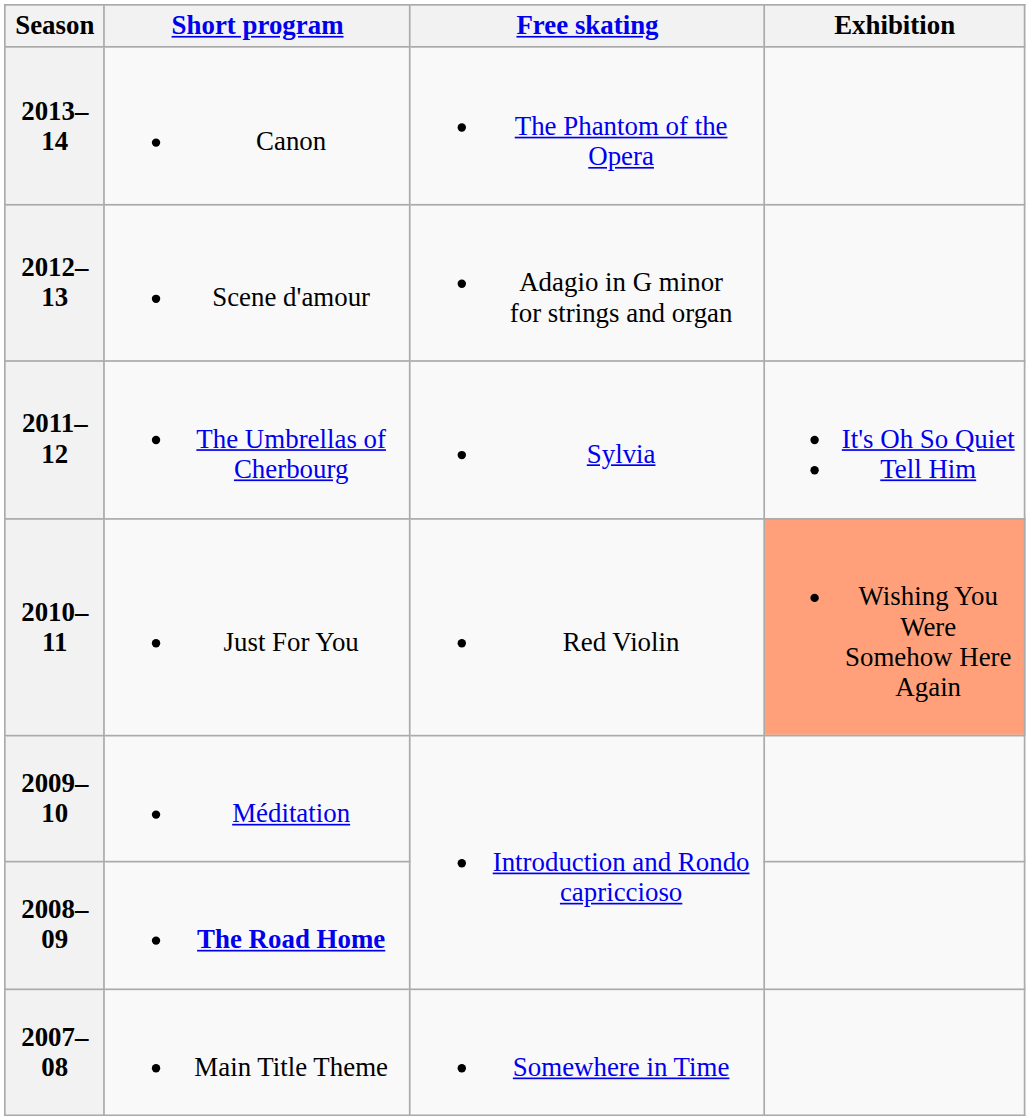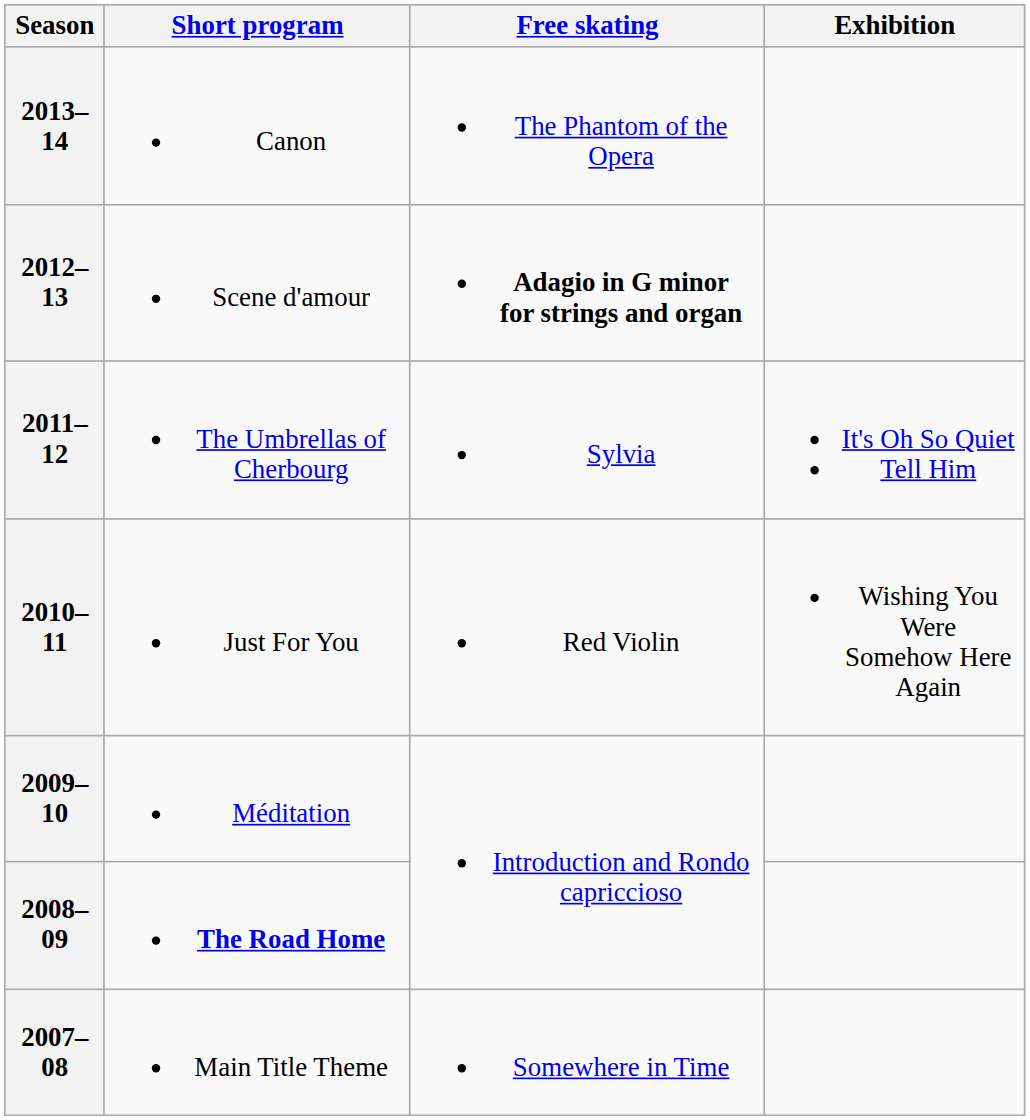(588, 298) normal -> (588, 298) bold
(895, 642) lightsalmon background -> (895, 642) no background
